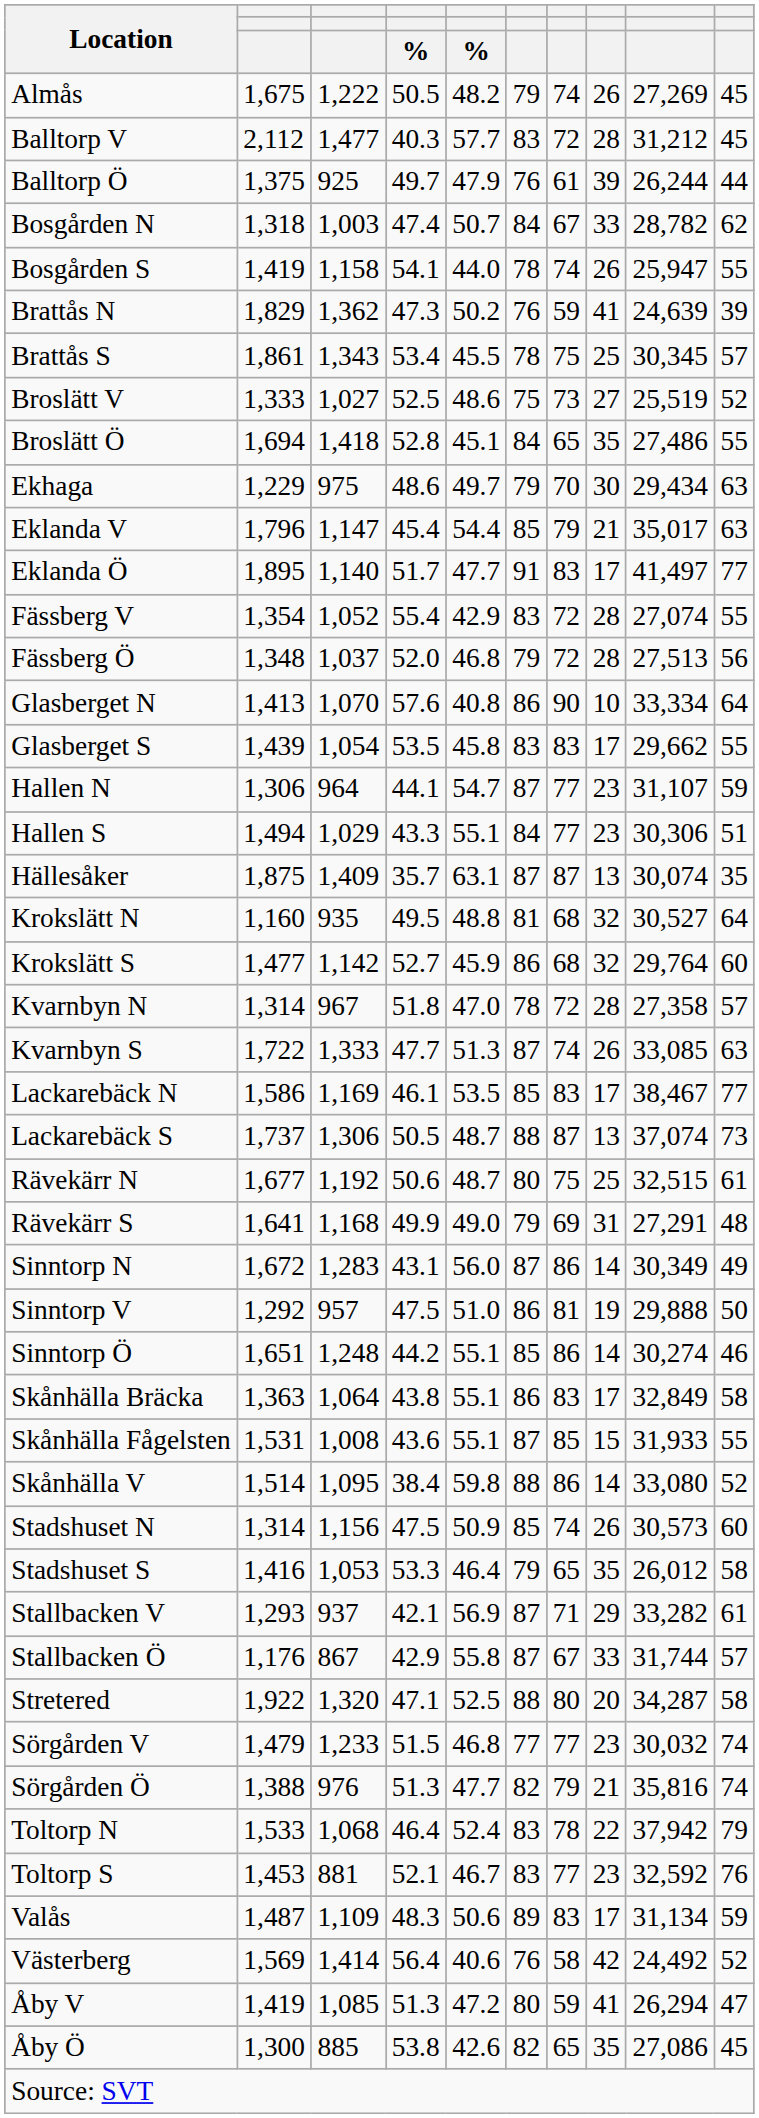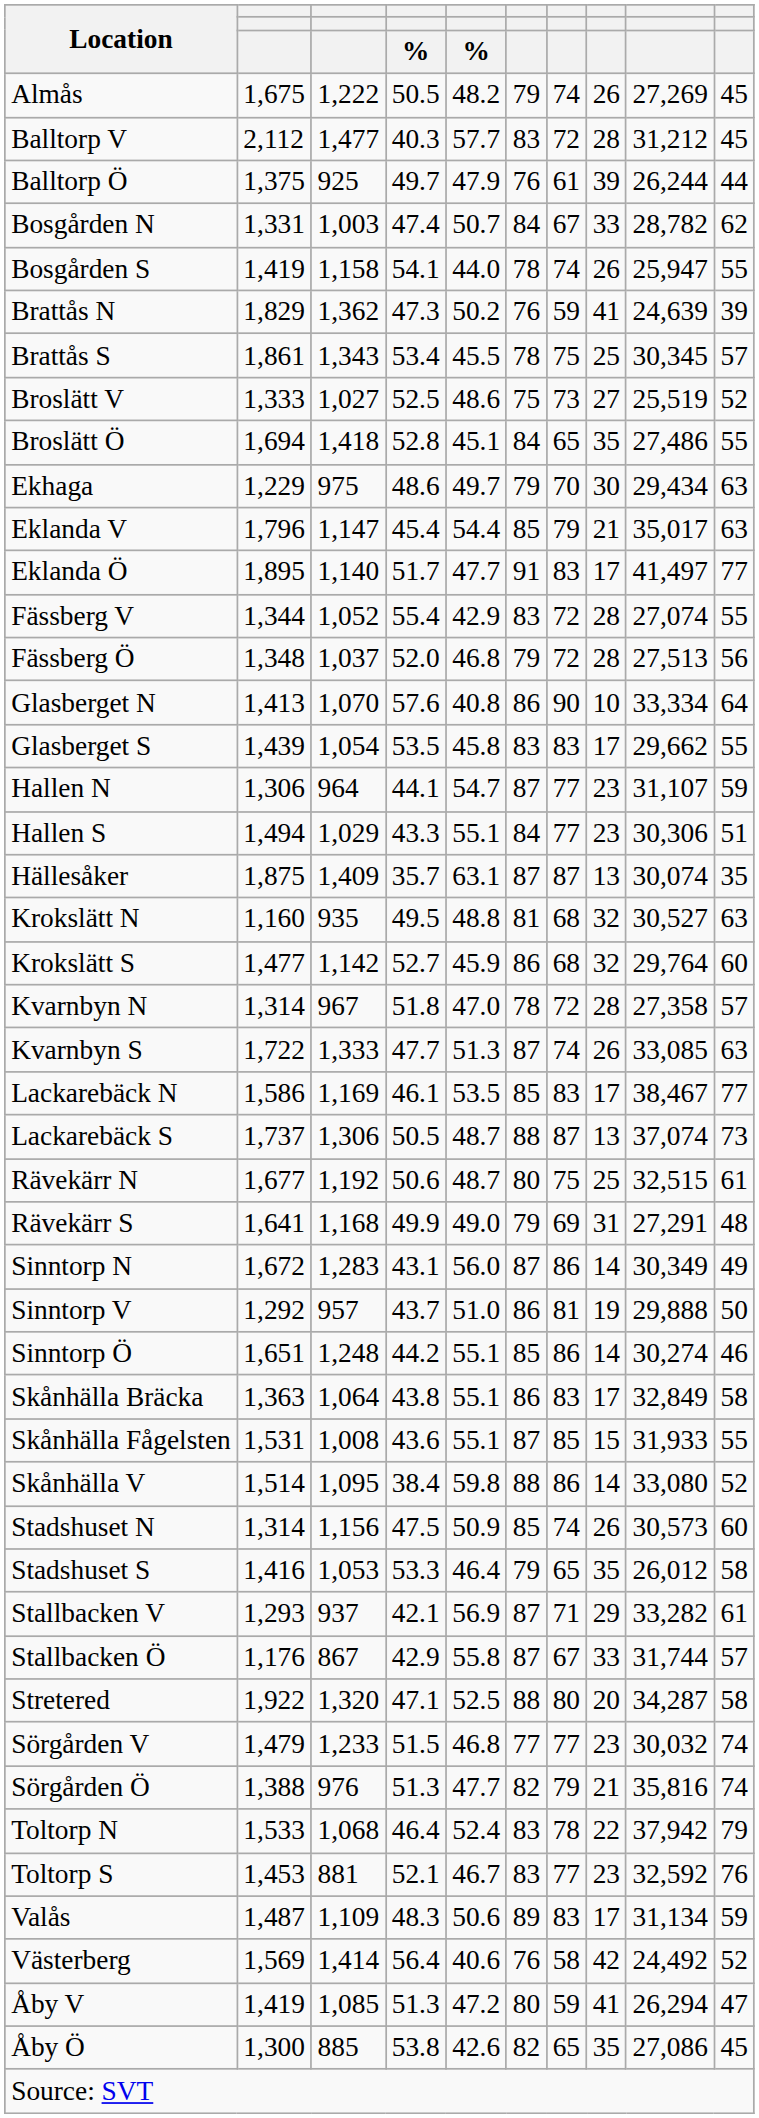(274, 224) 1,318 -> (274, 224) 1,331
(274, 615) 1,354 -> (274, 615) 1,344
(734, 919) 64 -> (734, 919) 63
(416, 1309) 47.5 -> (416, 1309) 43.7
